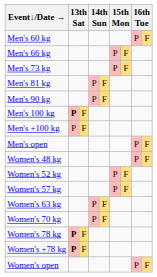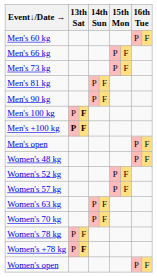(74, 113) bold -> (73, 113) normal
(84, 113) normal -> (84, 113) bold
(74, 129) normal -> (73, 129) bold
(84, 129) normal -> (84, 129) bold
(74, 234) bold -> (73, 234) normal
(74, 249) bold -> (73, 249) normal
(84, 249) normal -> (84, 249) bold
